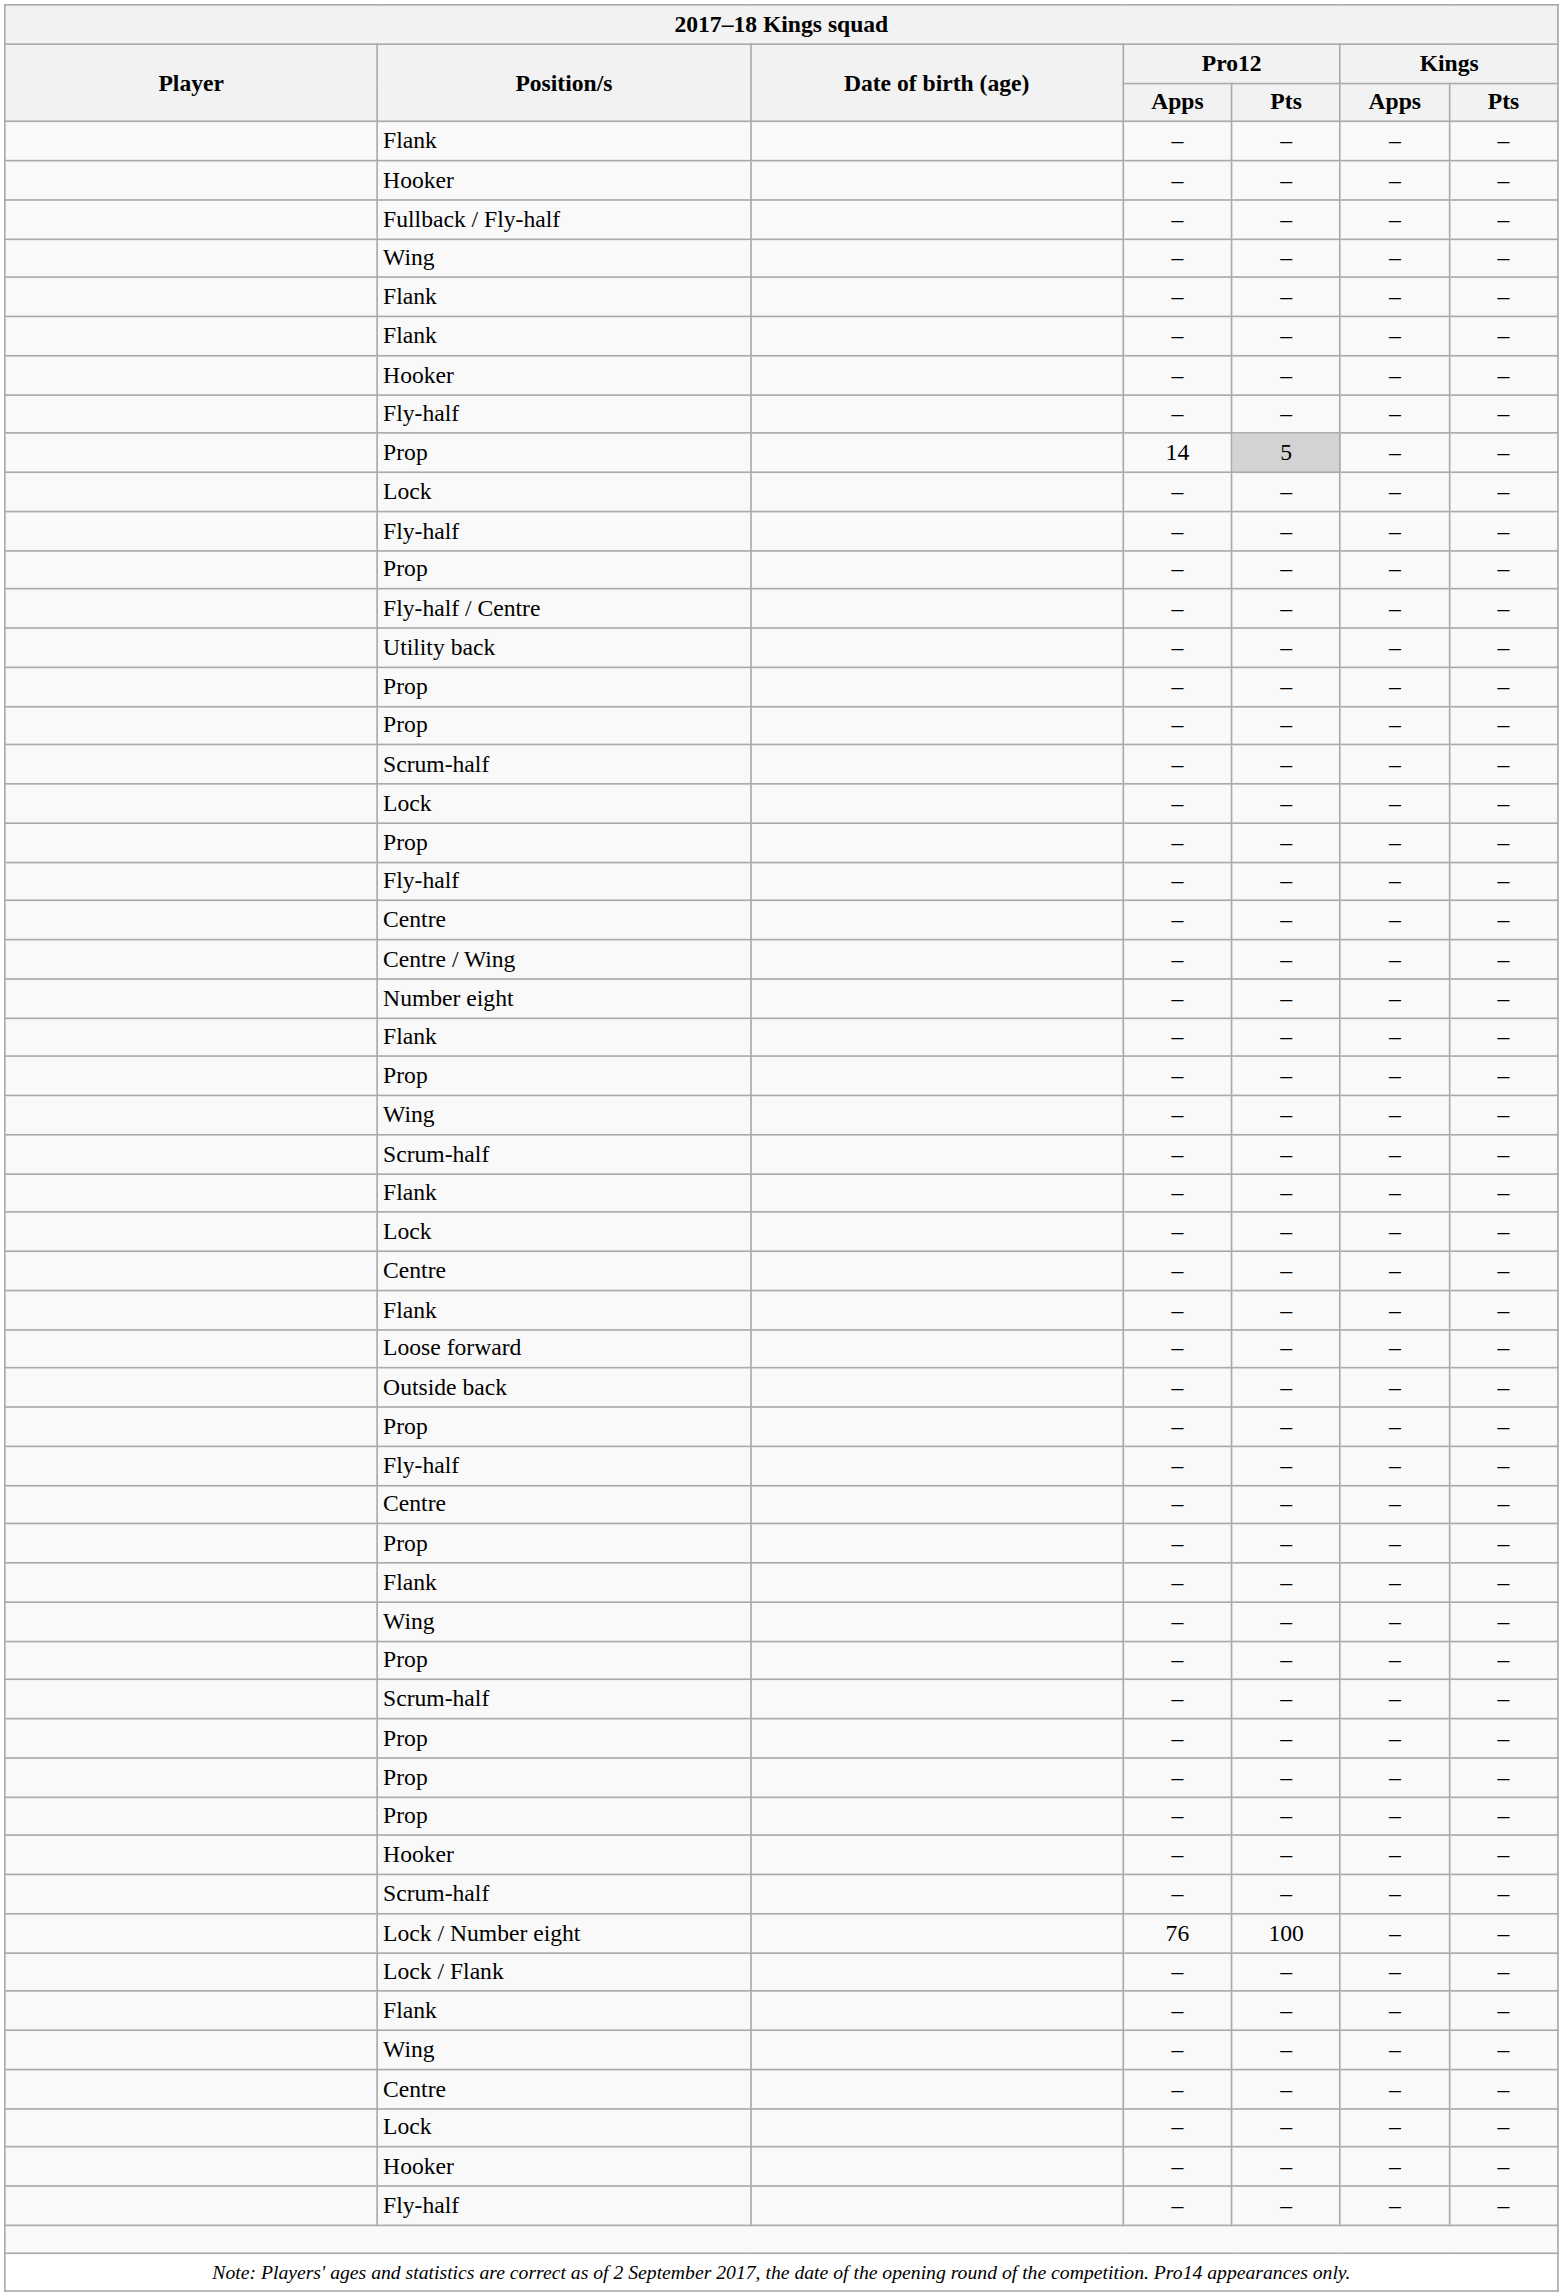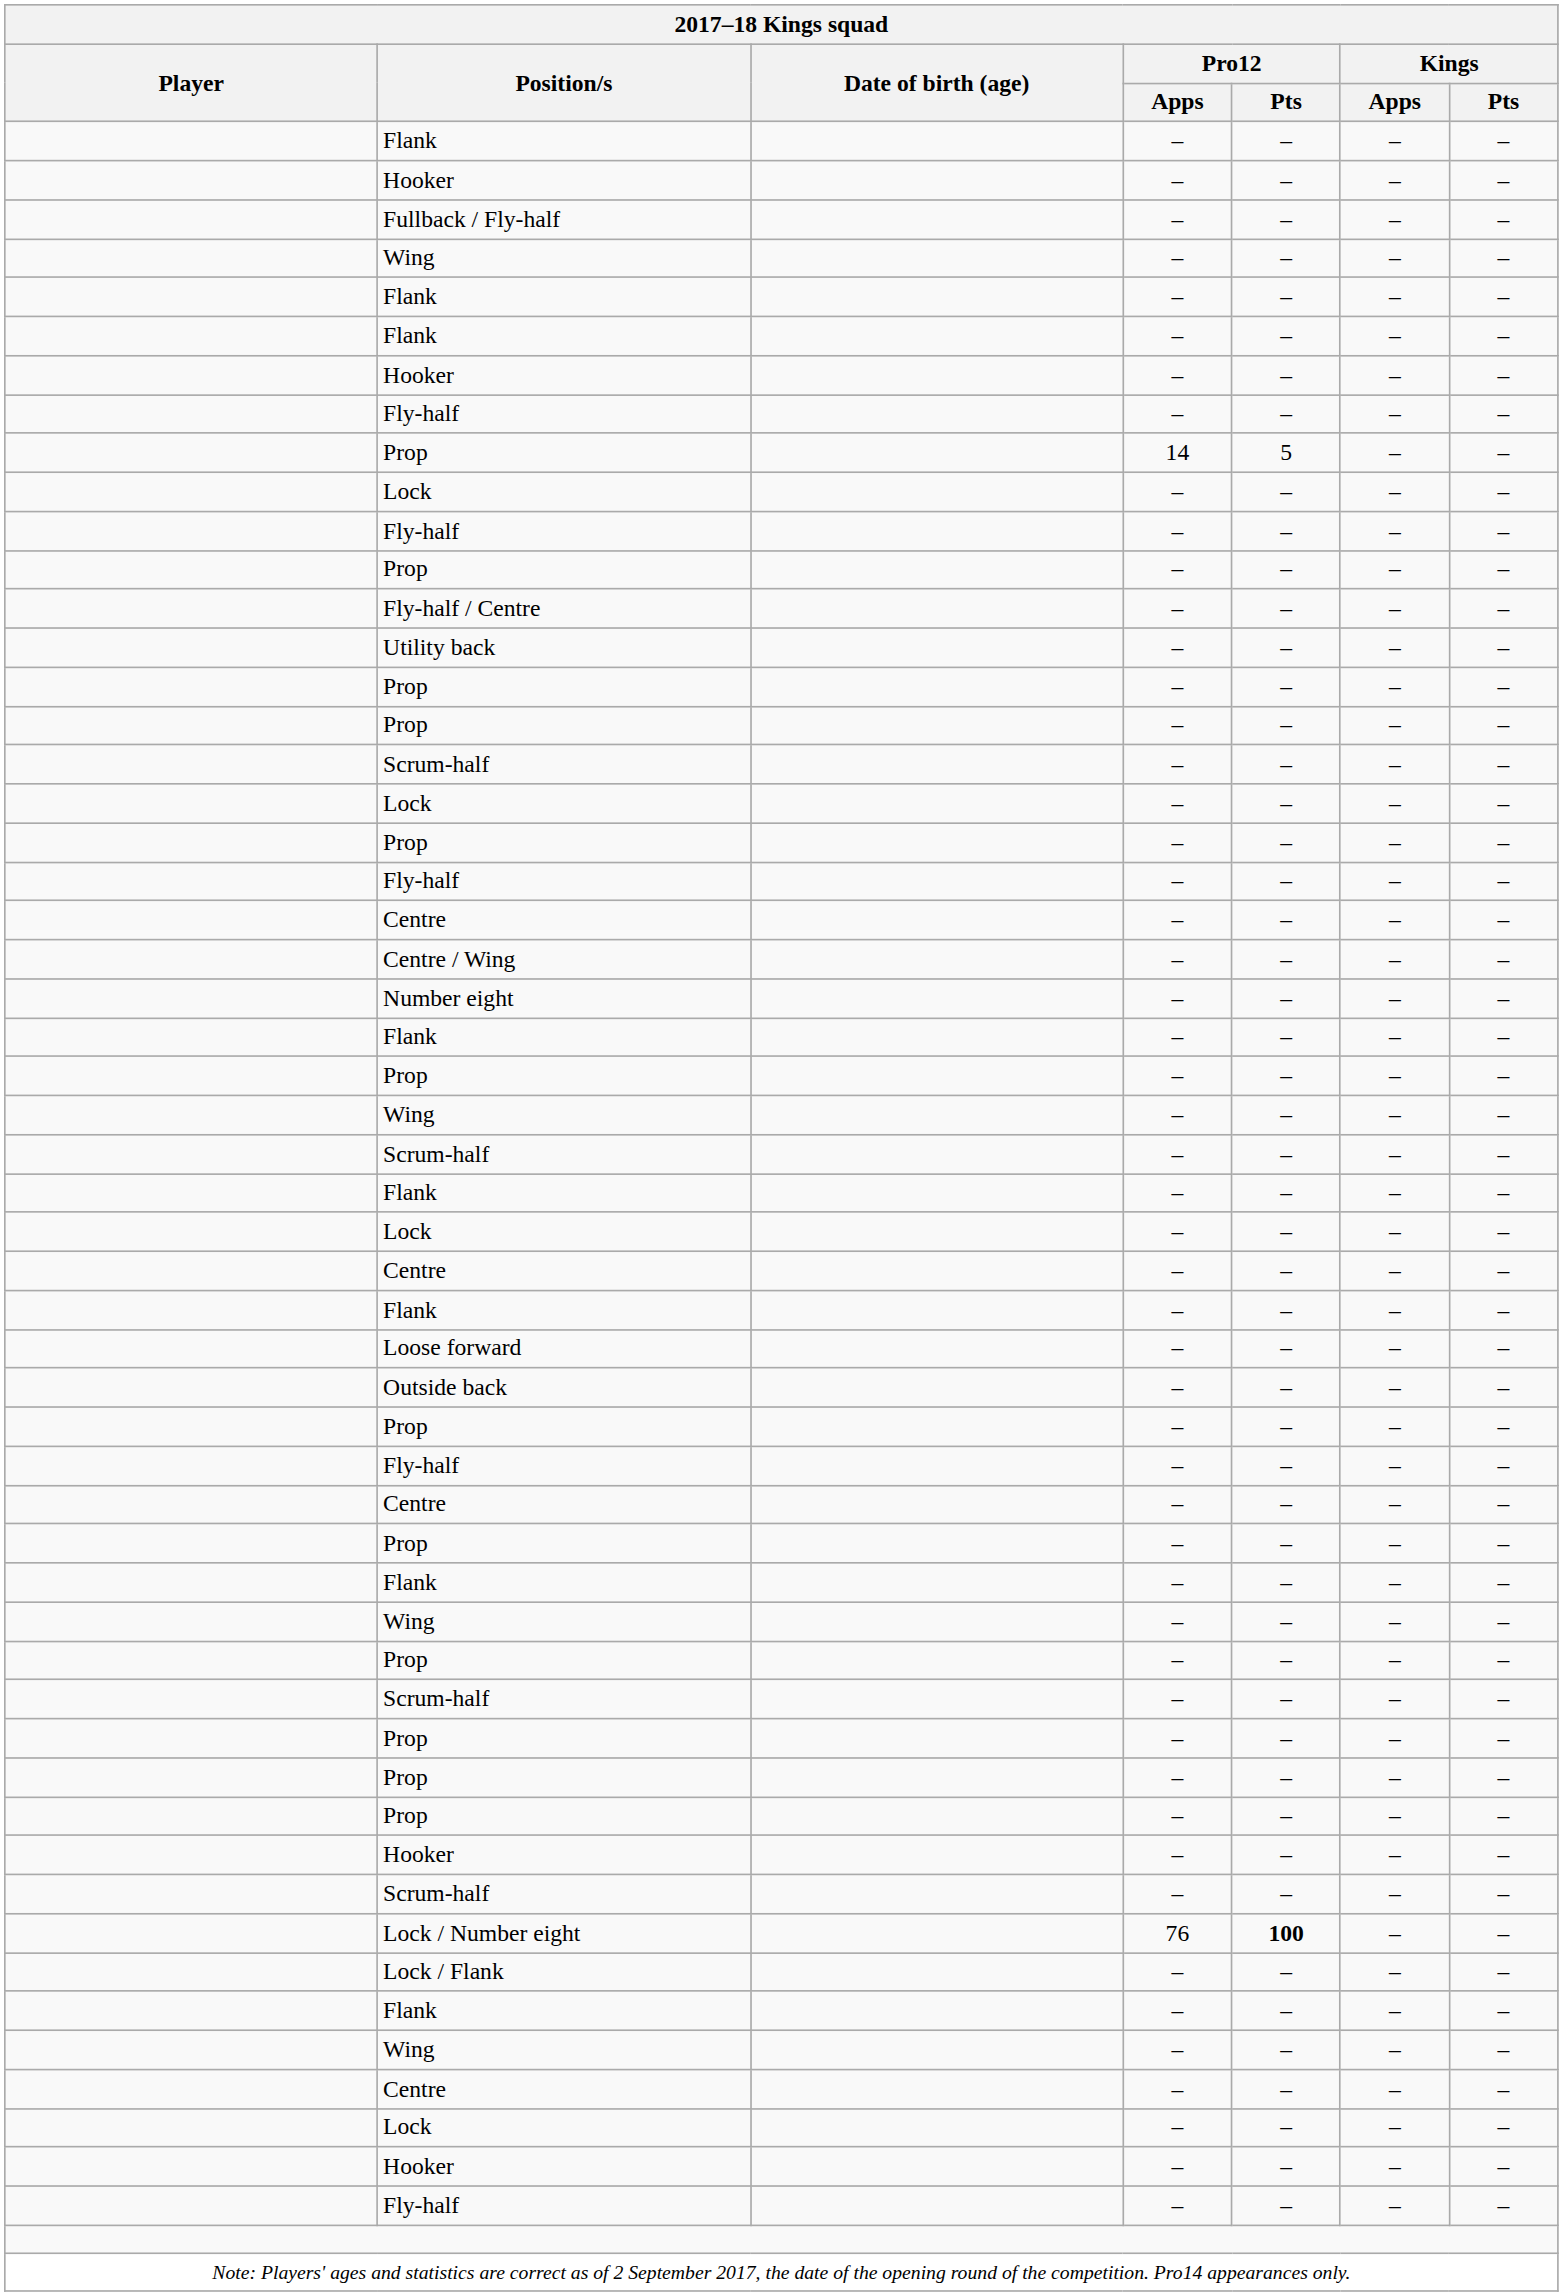(1286, 452) lightgrey background -> (1286, 452) no background
(1286, 1932) normal -> (1286, 1932) bold
